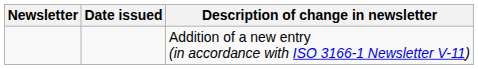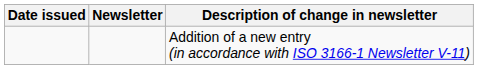columns swapped: (43, 15) <-> (124, 15)
